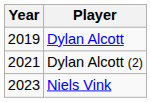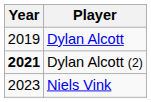(24, 62) normal -> (24, 62) bold
